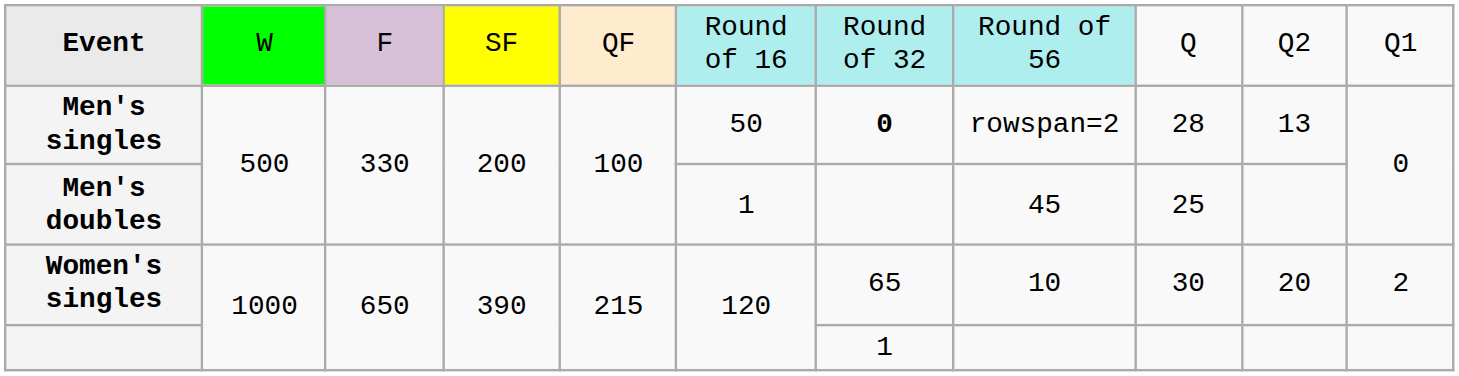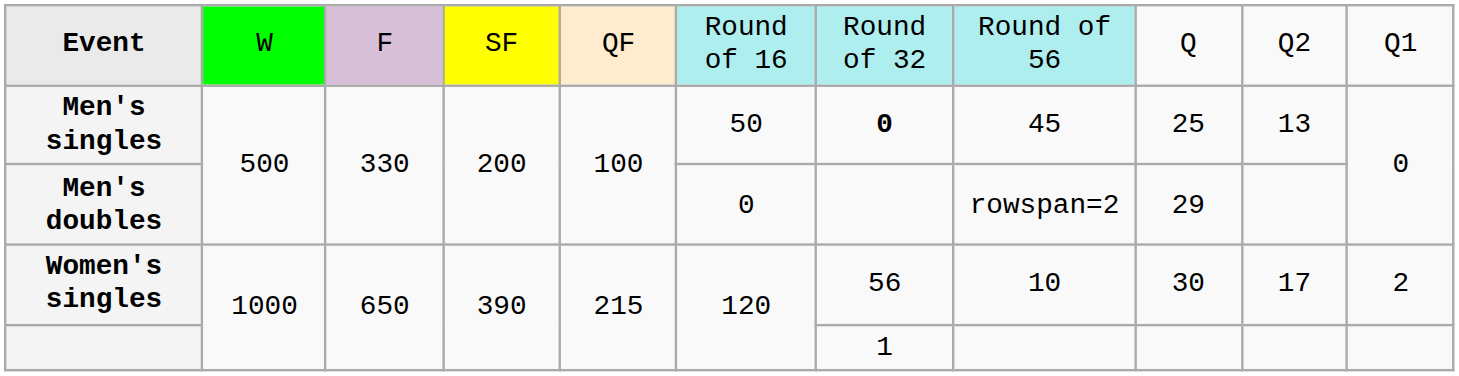(1045, 125) rowspan=2 -> (1045, 125) 45
(1188, 125) 28 -> (1188, 125) 25
(746, 204) 1 -> (746, 204) 0
(1045, 204) 45 -> (1045, 204) rowspan=2
(1188, 204) 25 -> (1188, 204) 29
(885, 284) 65 -> (885, 284) 56
(1294, 284) 20 -> (1294, 284) 17
